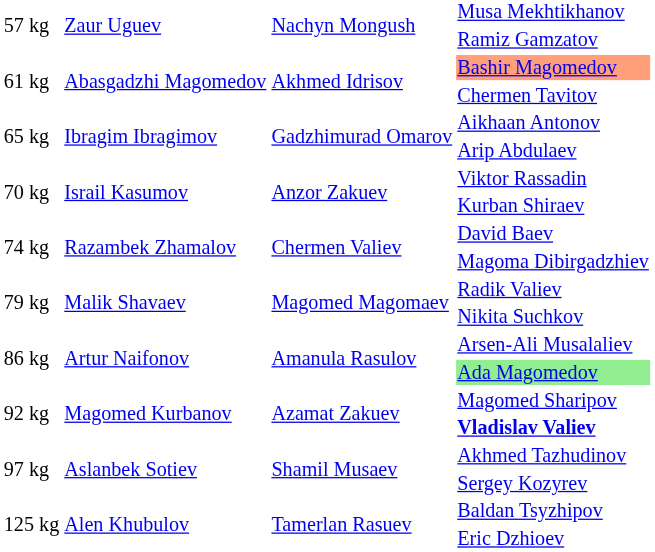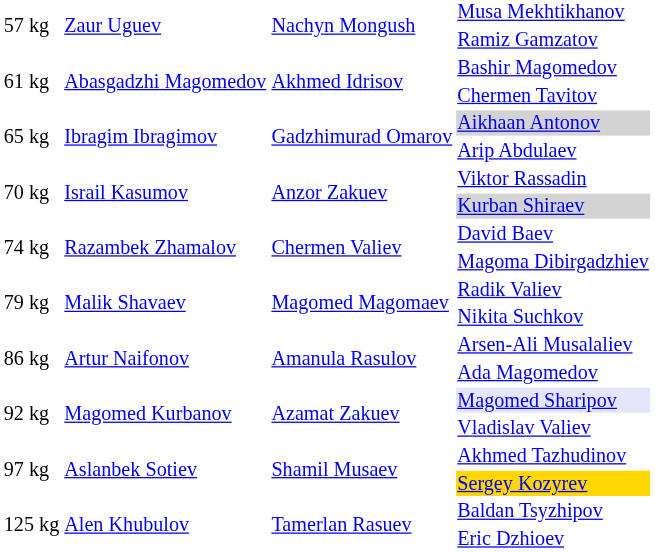(537, 67) lightsalmon background -> (537, 67) no background
(529, 122) no background -> (529, 122) lightgrey background
(521, 206) no background -> (521, 206) lightgrey background
(528, 372) lightgreen background -> (528, 372) no background
(537, 400) no background -> (537, 400) lavender background
(526, 427) bold -> (524, 427) normal
(522, 483) no background -> (522, 483) gold background
